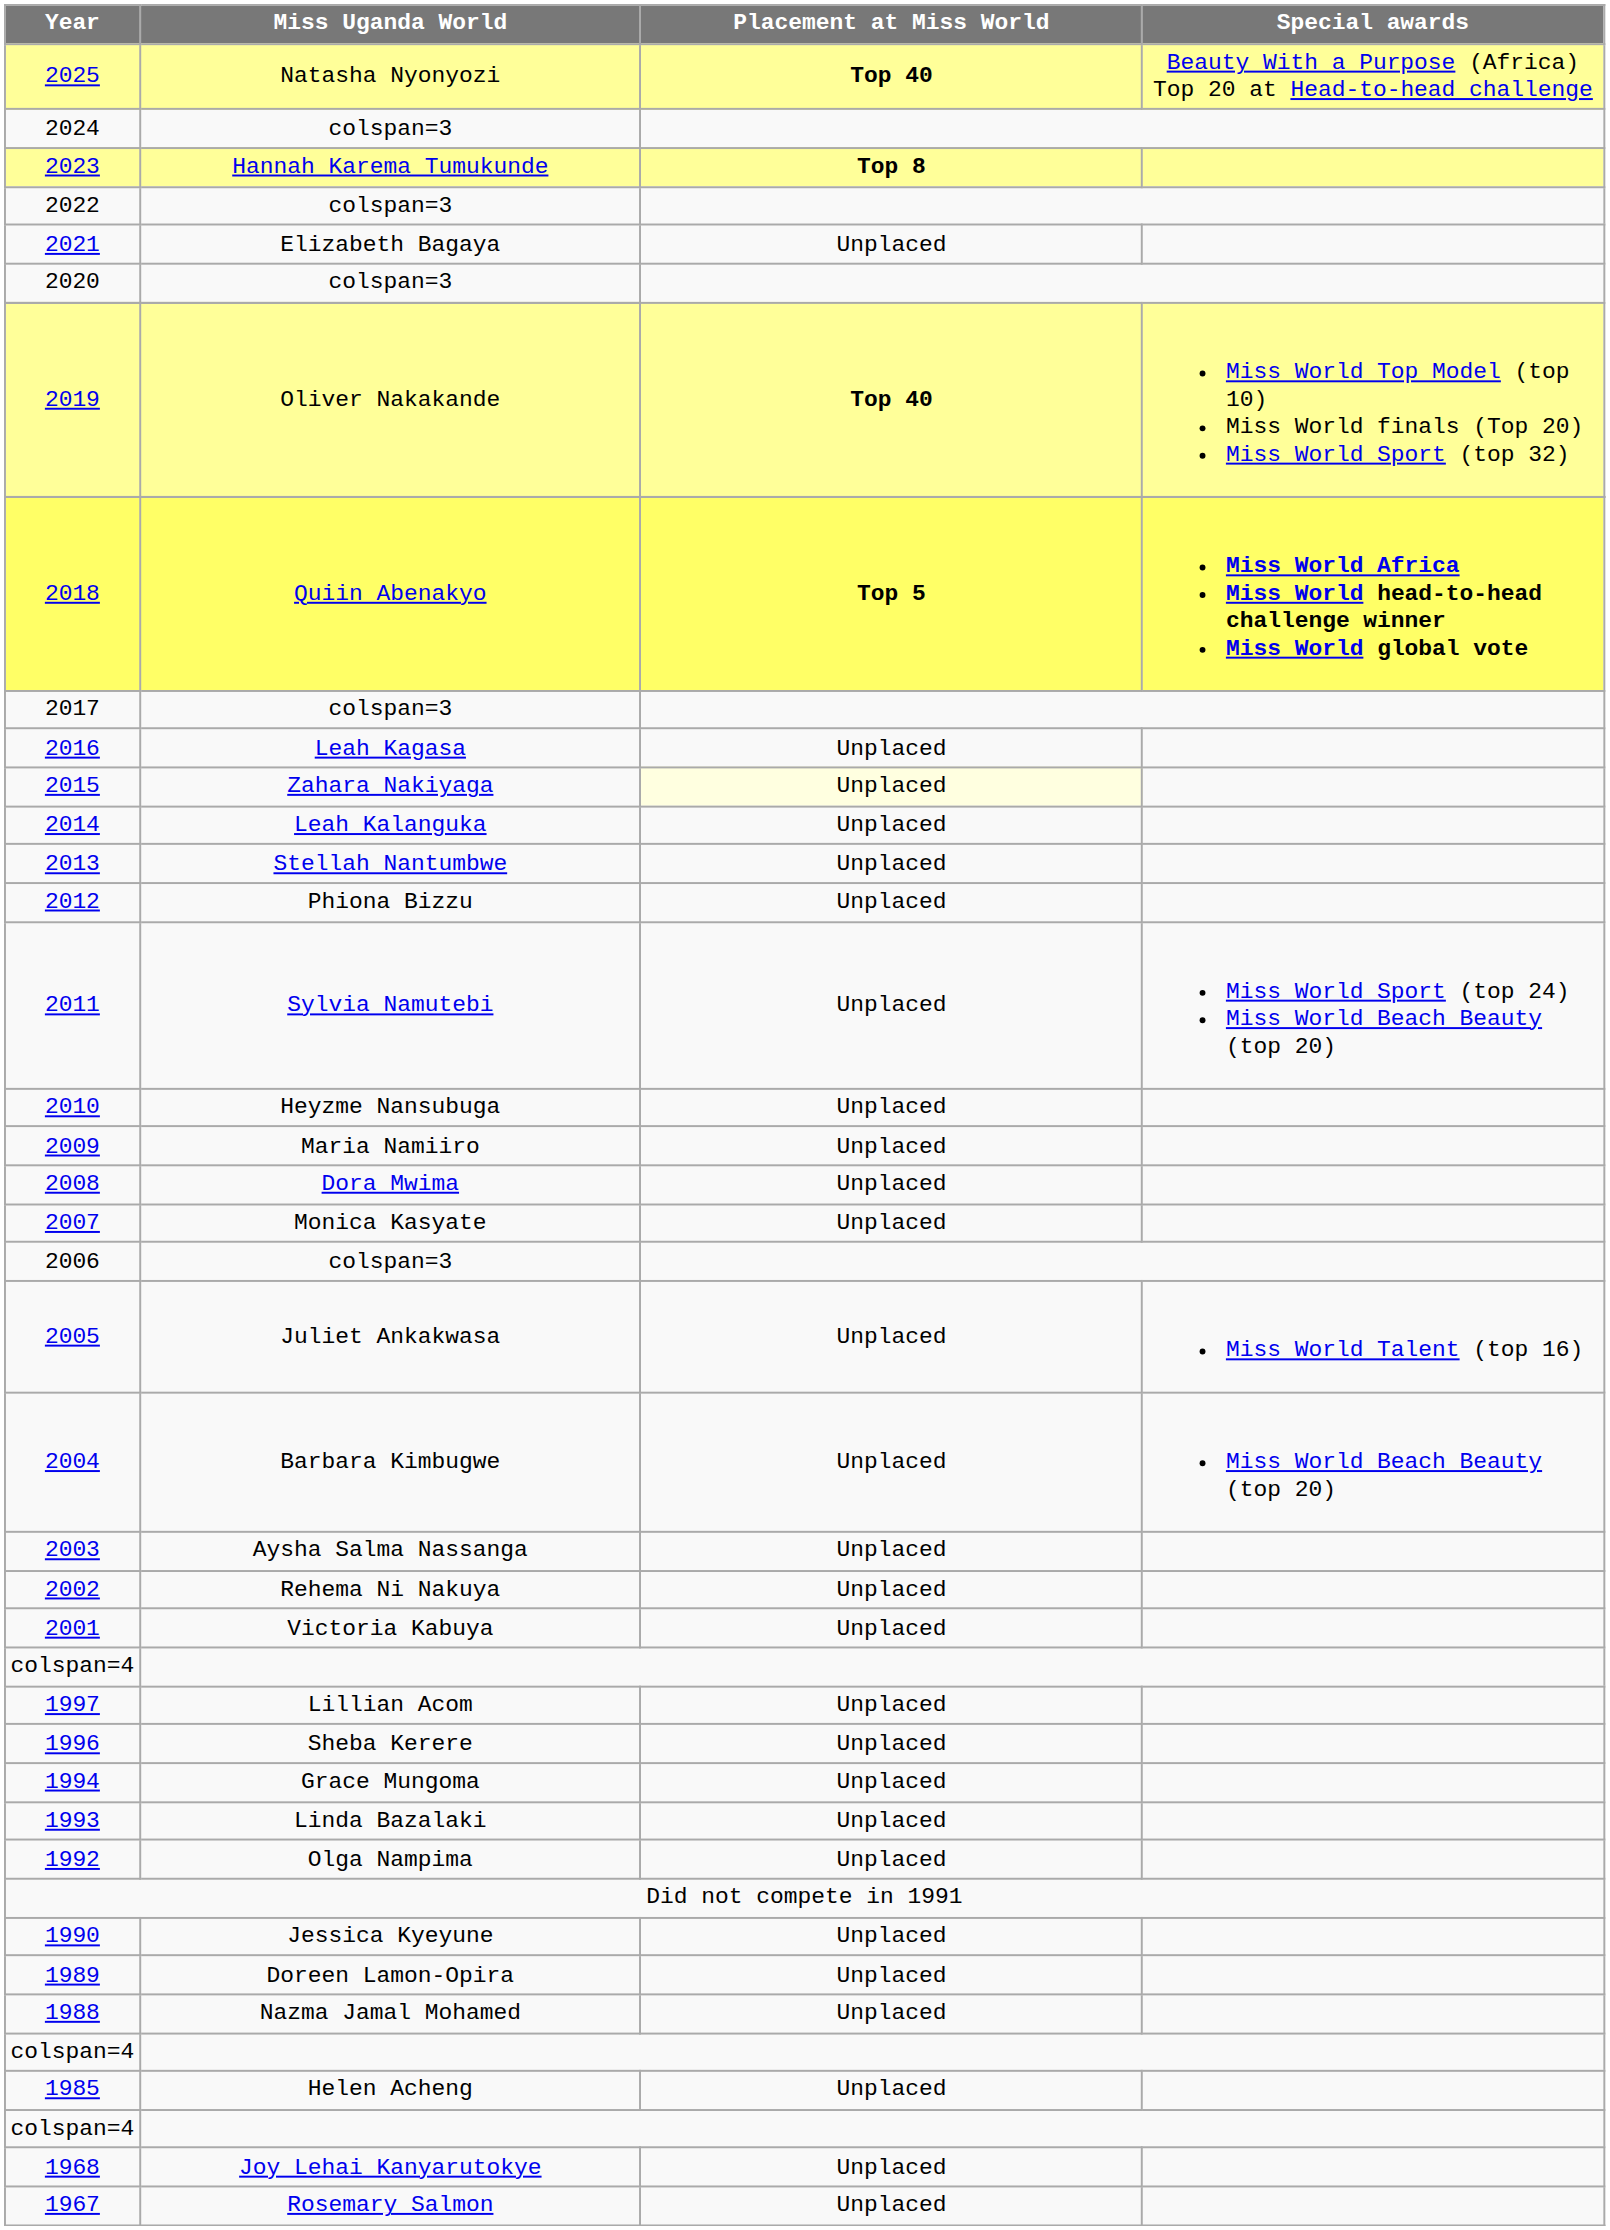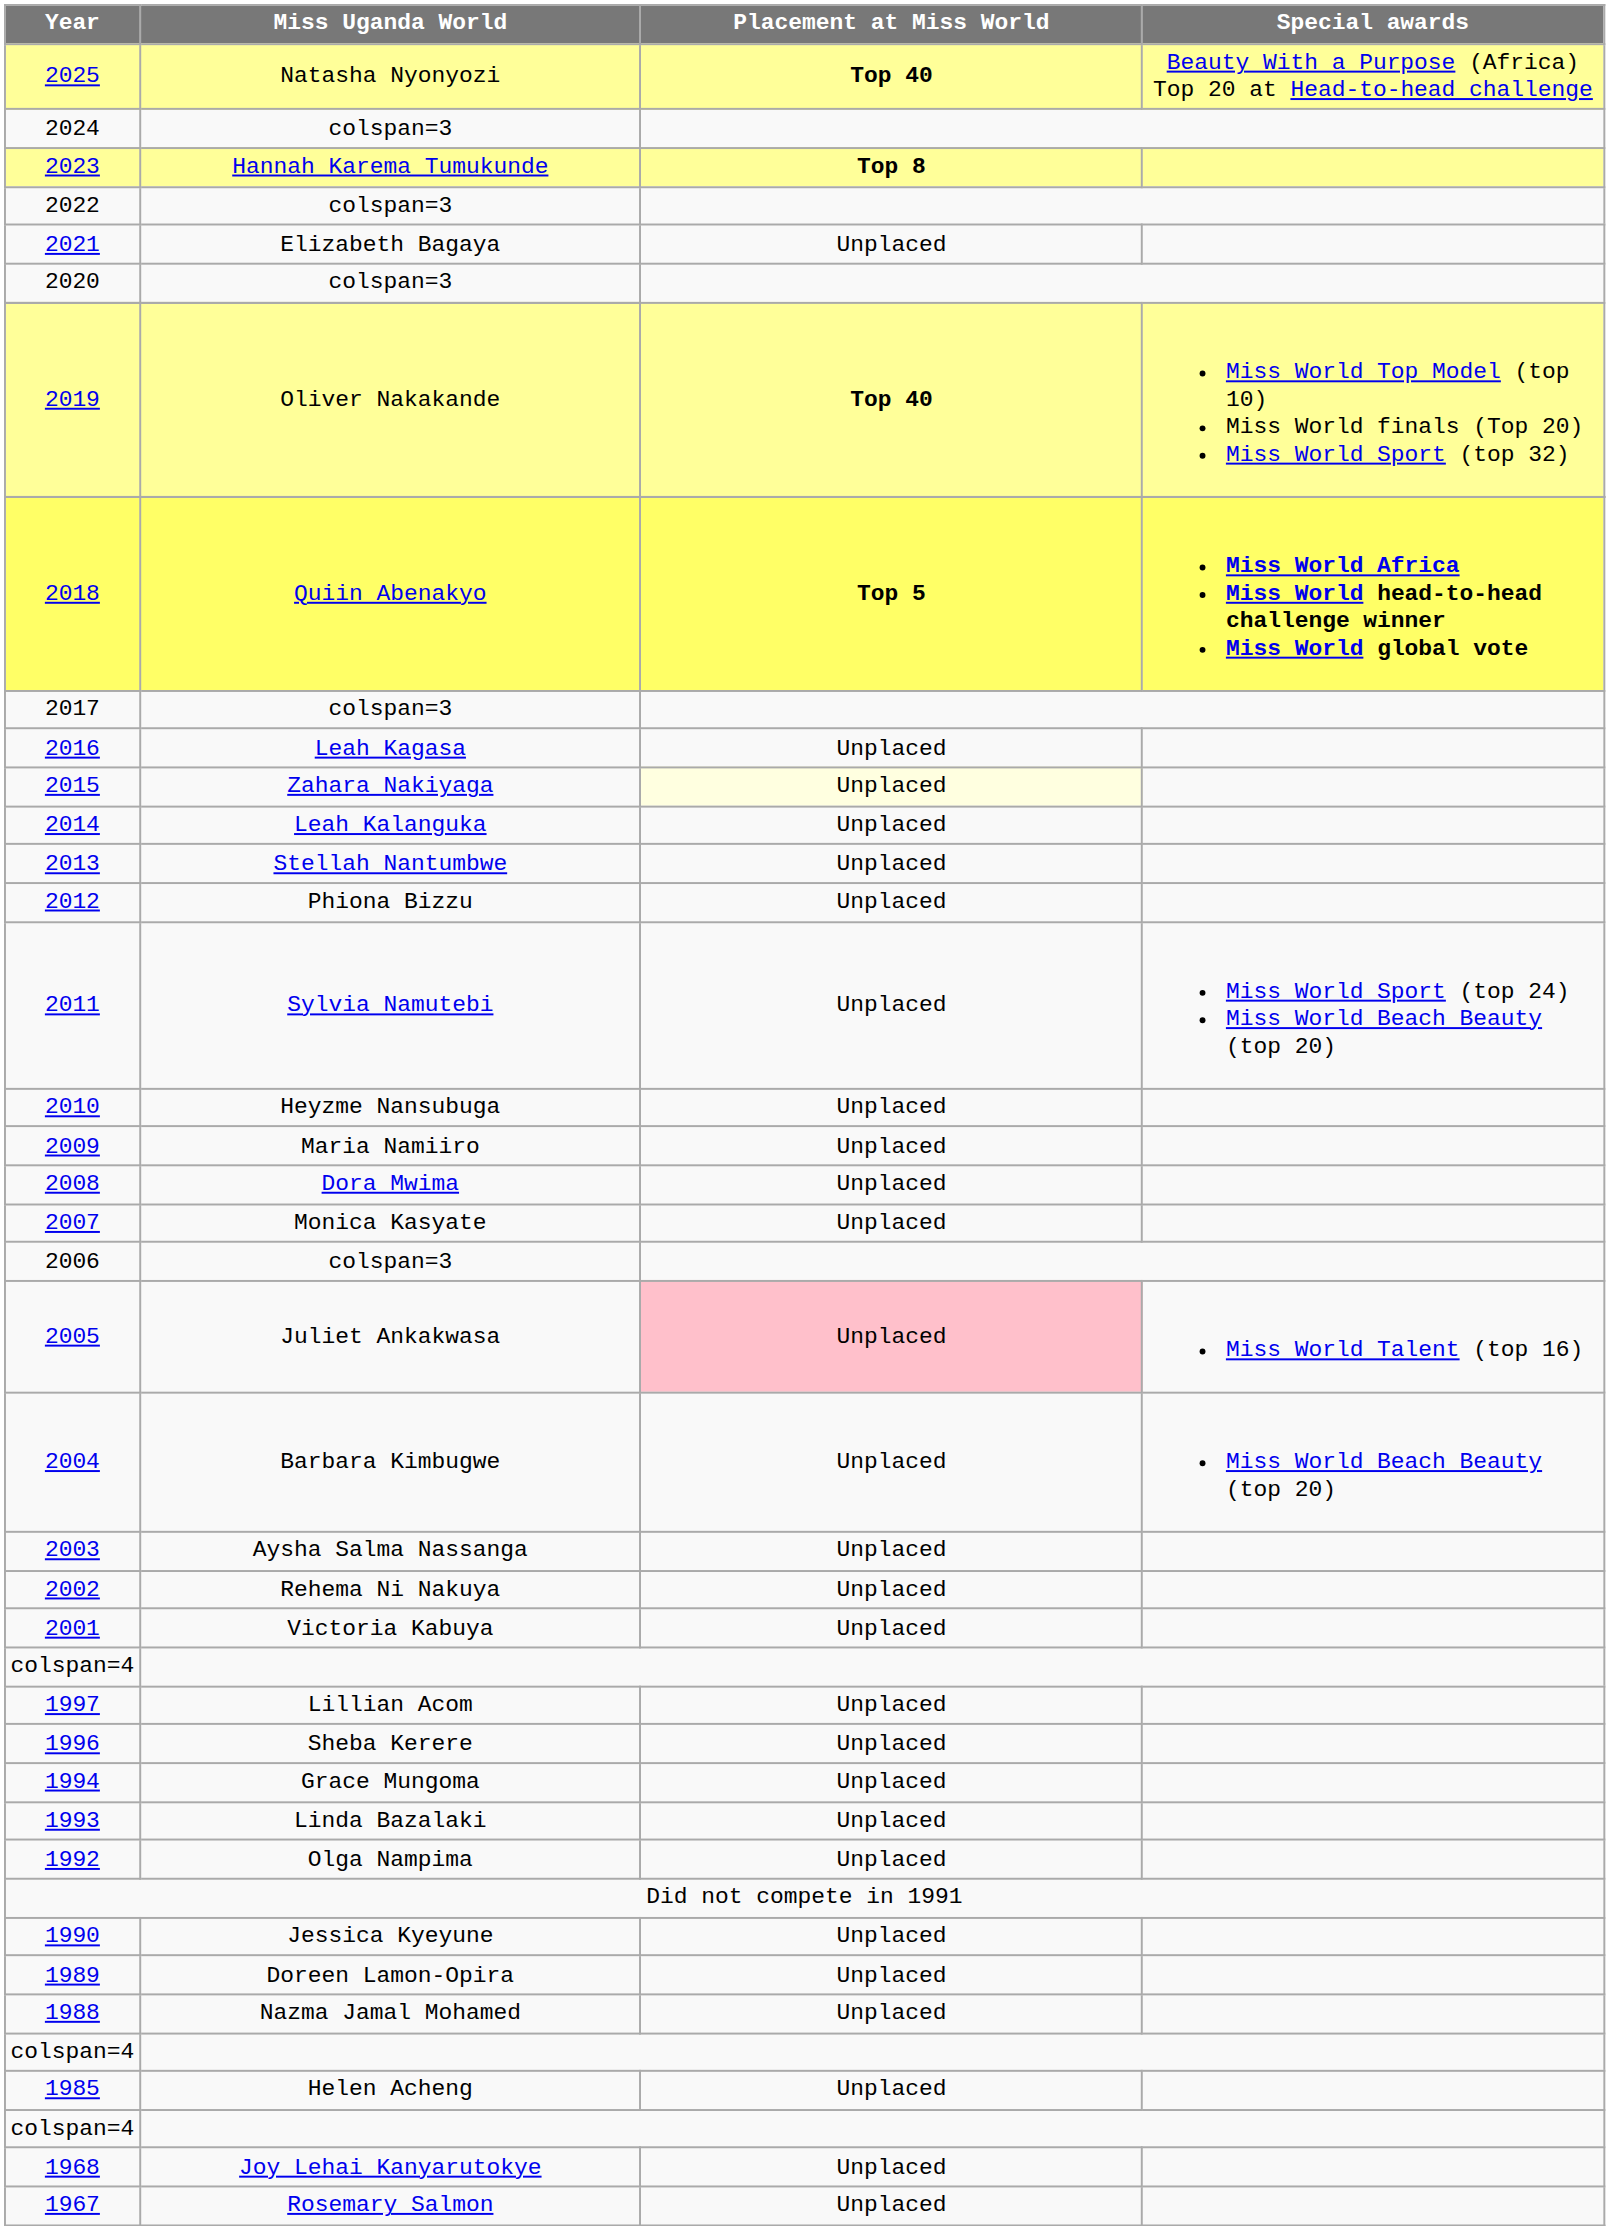(891, 1336) no background -> (891, 1336) pink background
